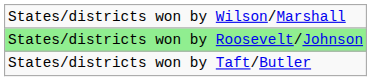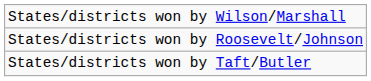(186, 40) lightgreen background -> (186, 40) no background
